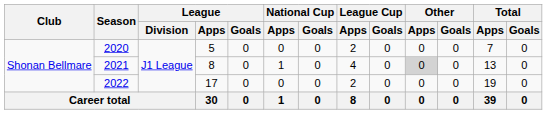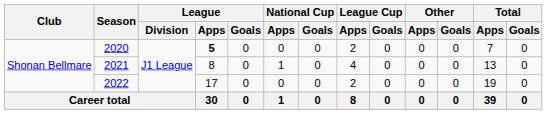(211, 48) normal -> (211, 48) bold
(422, 65) lightgrey background -> (422, 65) no background
